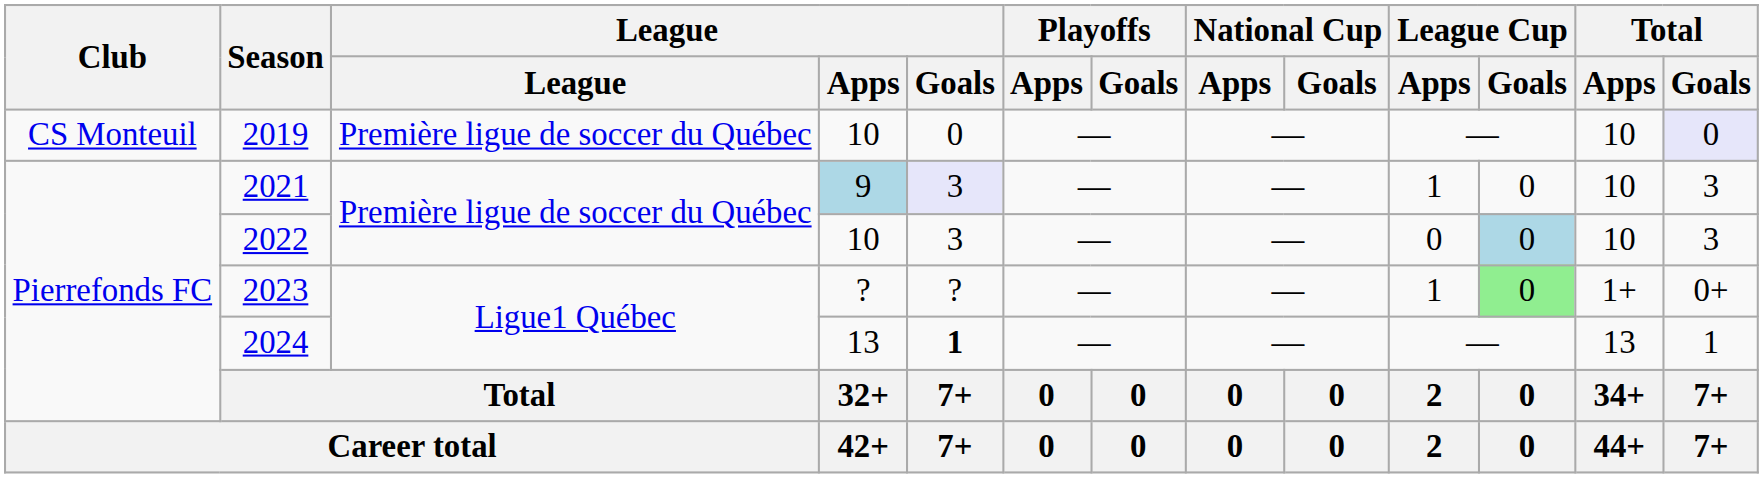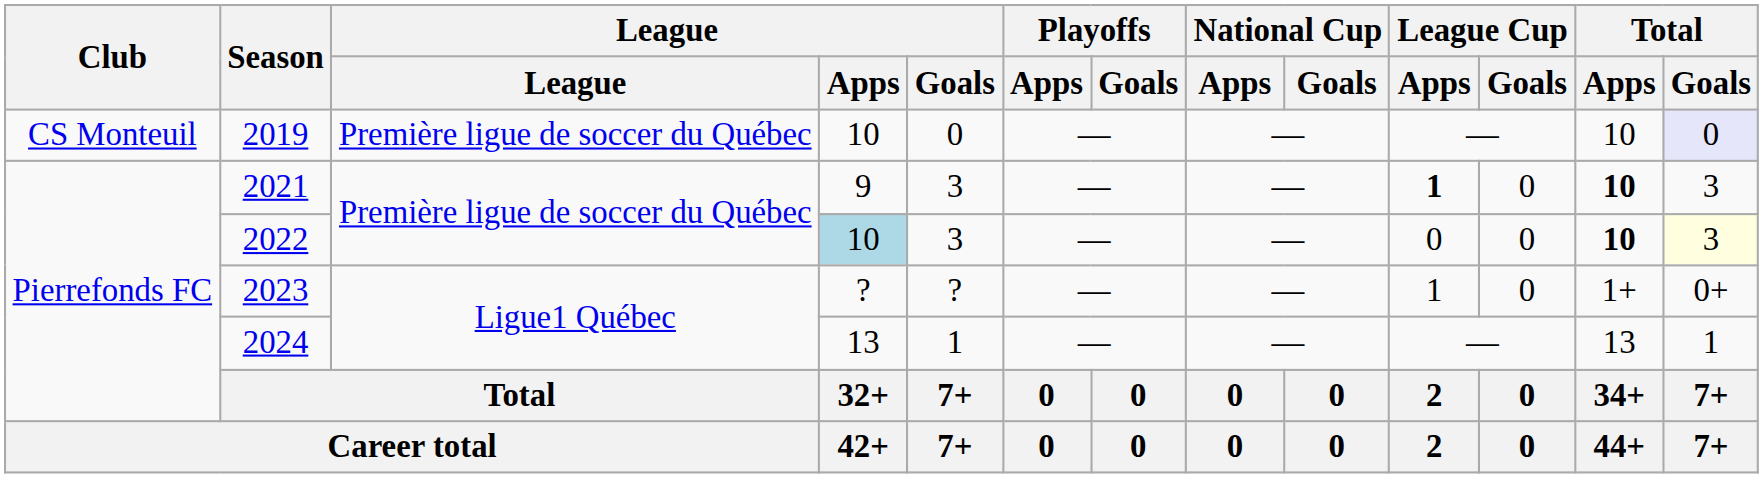(863, 186) lightblue background -> (863, 186) no background
(955, 186) lavender background -> (955, 186) no background
(1434, 186) normal -> (1434, 186) bold
(1619, 186) normal -> (1619, 186) bold
(863, 238) no background -> (863, 238) lightblue background
(1527, 238) lightblue background -> (1527, 238) no background
(1619, 238) normal -> (1619, 238) bold
(1711, 238) no background -> (1711, 238) lightyellow background
(1527, 290) lightgreen background -> (1527, 290) no background
(955, 342) bold -> (955, 342) normal
